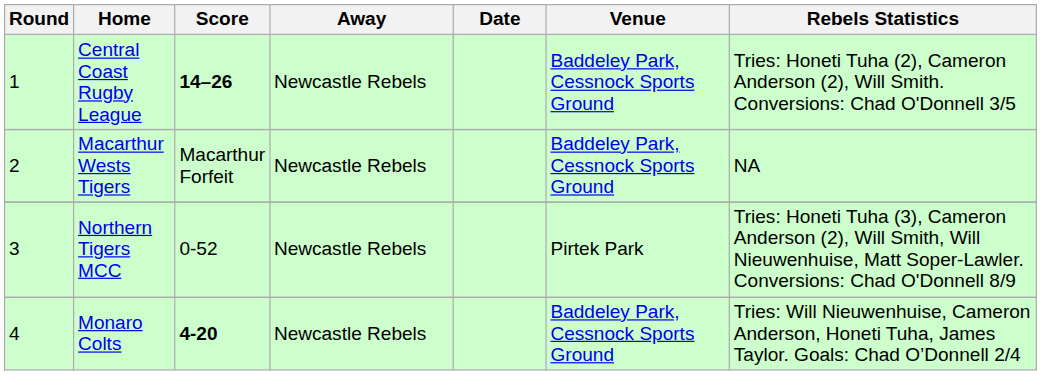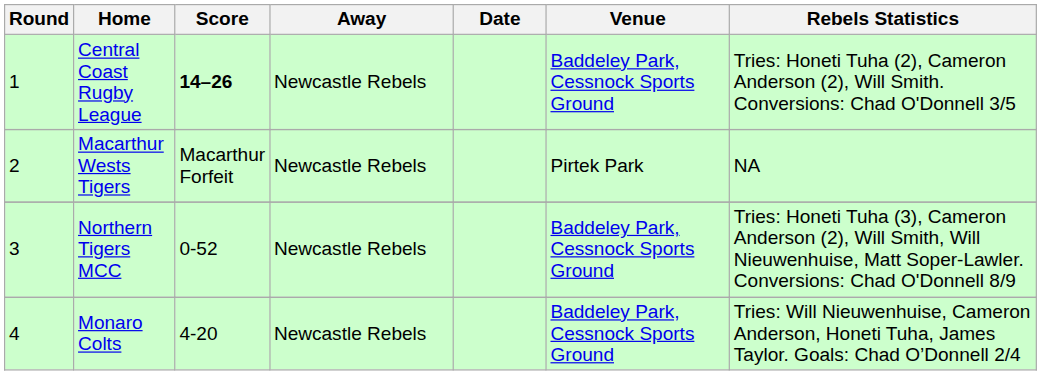(622, 165) Baddeley Park, Cessnock Sports Ground -> (597, 165) Pirtek Park
(597, 249) Pirtek Park -> (622, 249) Baddeley Park, Cessnock Sports Ground
(198, 333) bold -> (198, 333) normal
